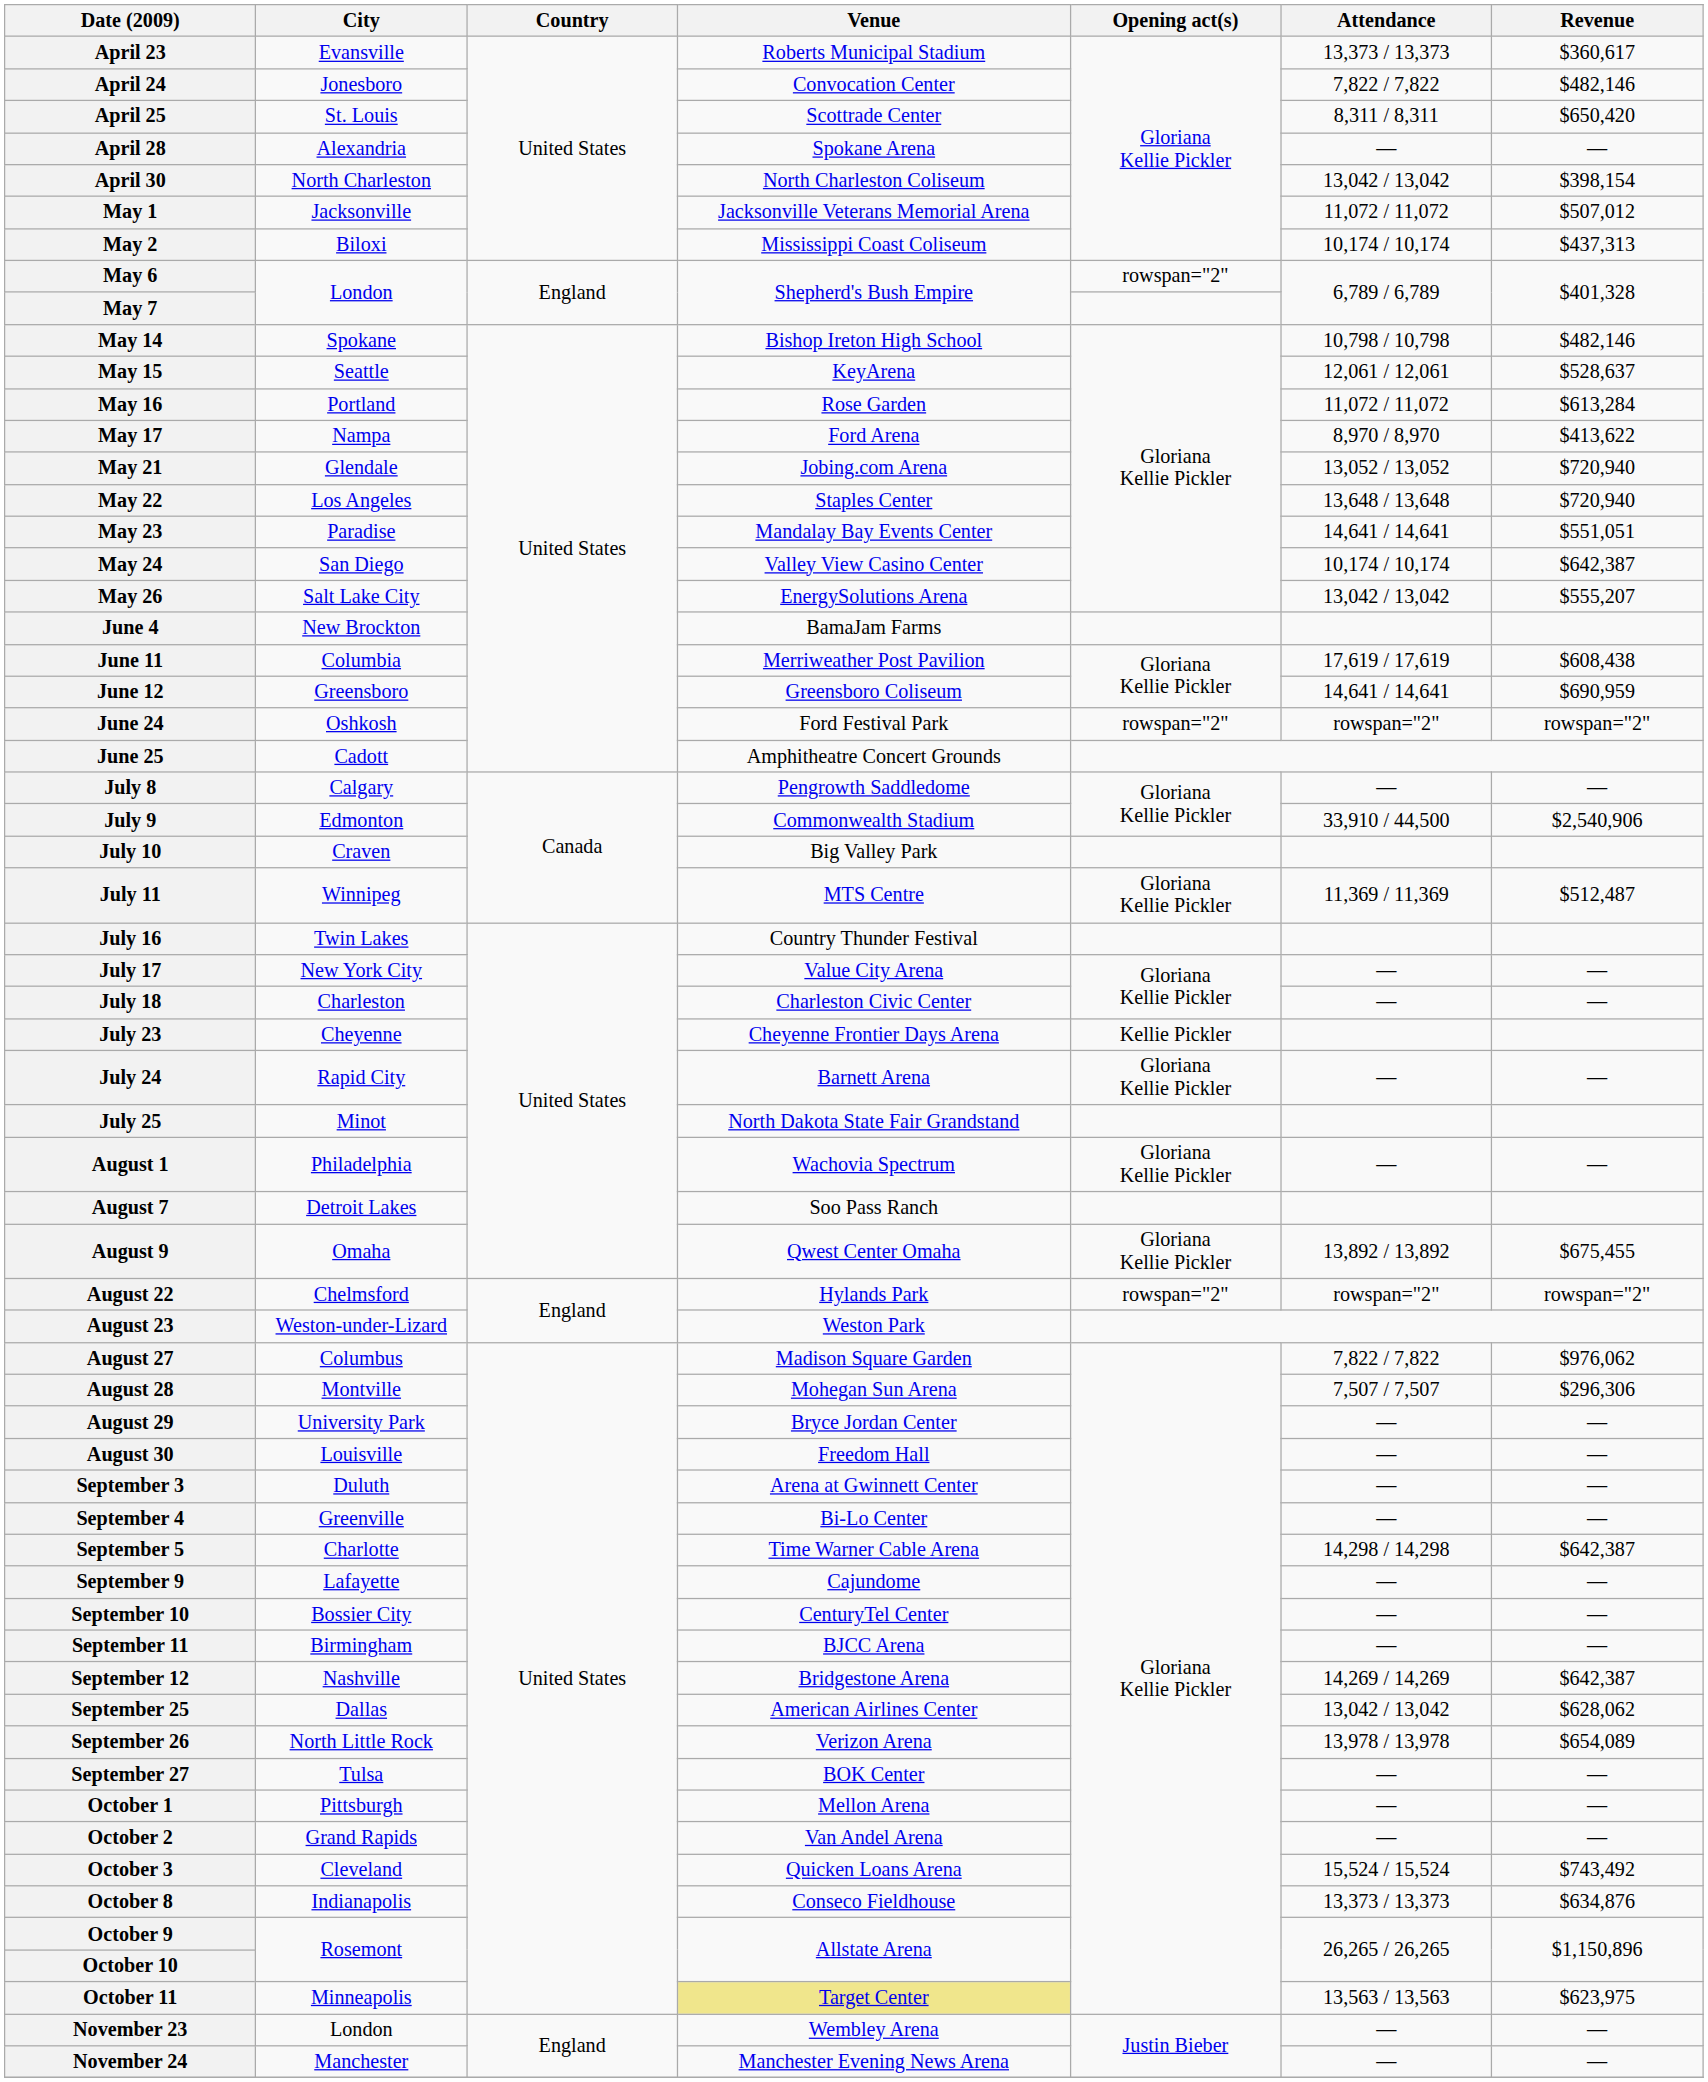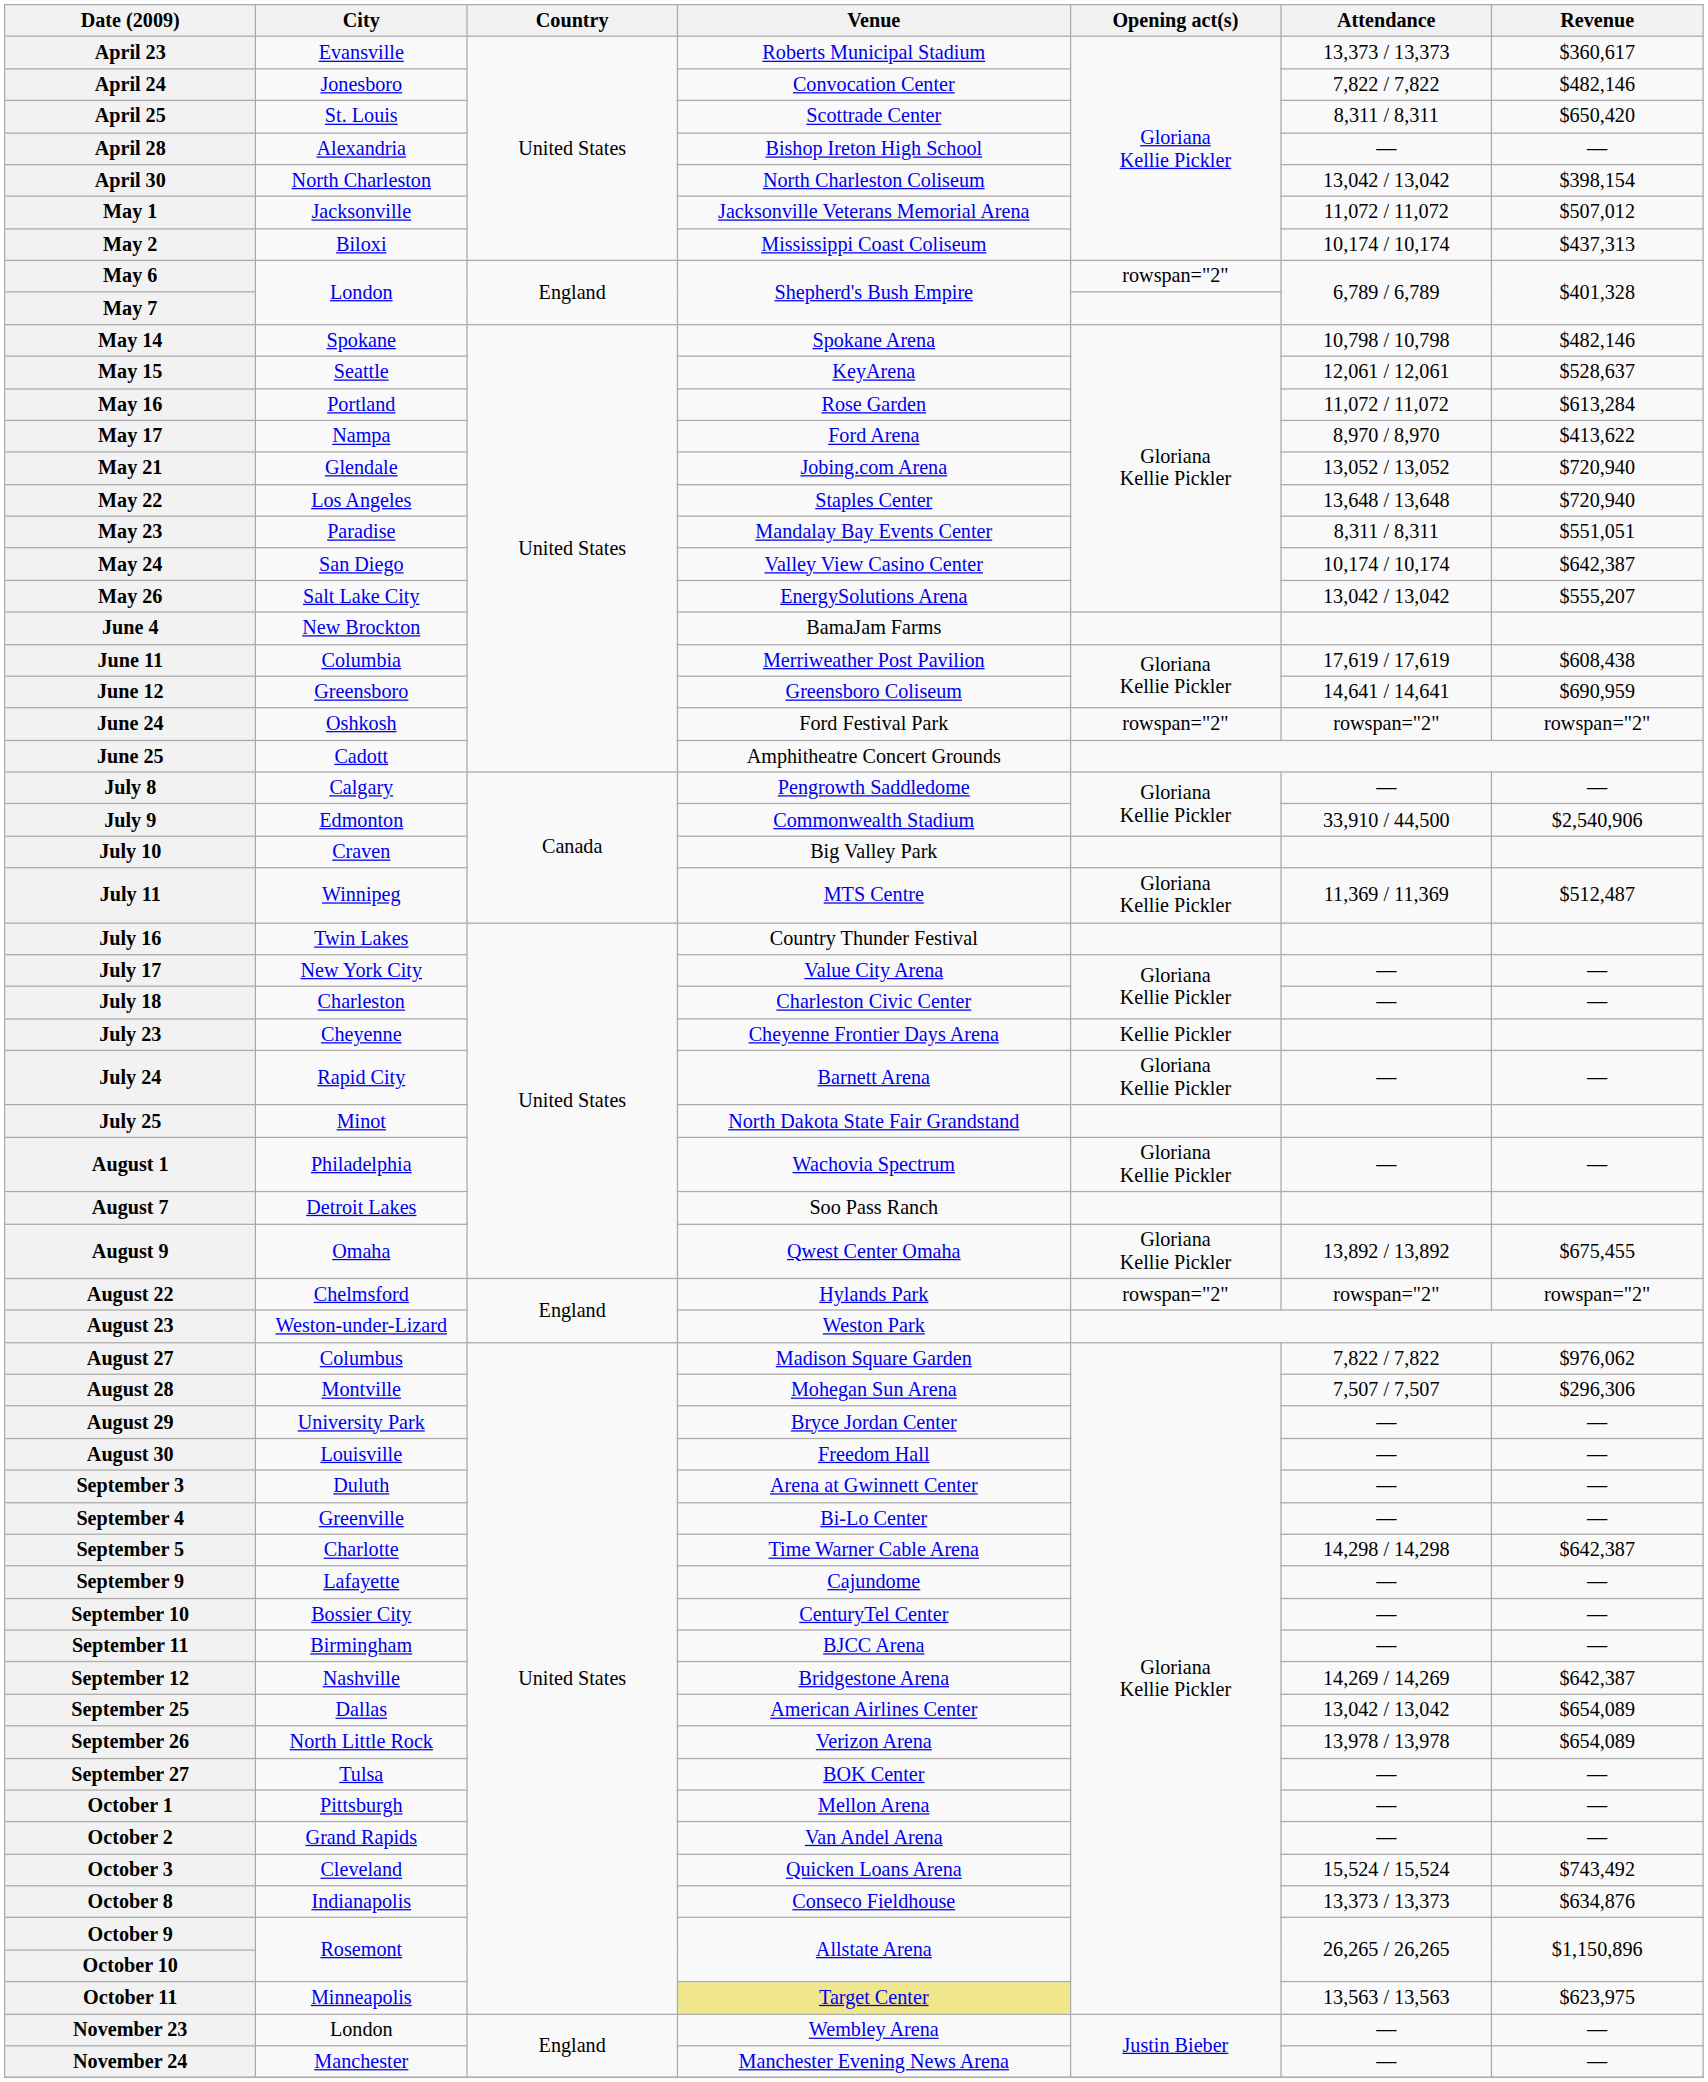(874, 148) Spokane Arena -> (874, 148) Bishop Ireton High School
(874, 340) Bishop Ireton High School -> (874, 340) Spokane Arena
(1386, 532) 14,641 / 14,641 -> (1386, 532) 8,311 / 8,311
(1597, 1709) $628,062 -> (1597, 1709) $654,089
